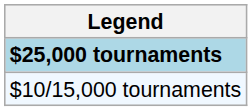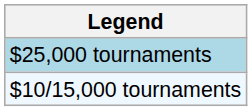(116, 55) bold -> (111, 55) normal
